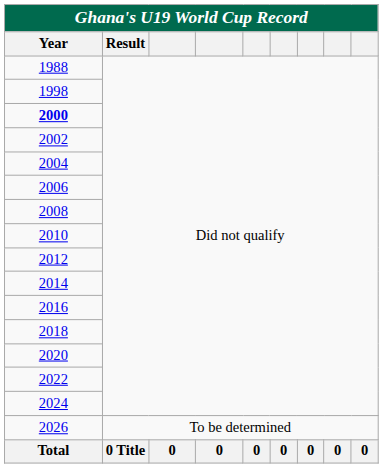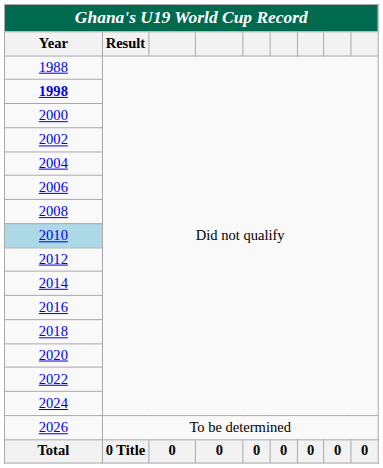(53, 91) normal -> (53, 91) bold
(53, 115) bold -> (53, 115) normal
(53, 235) no background -> (53, 235) lightblue background
